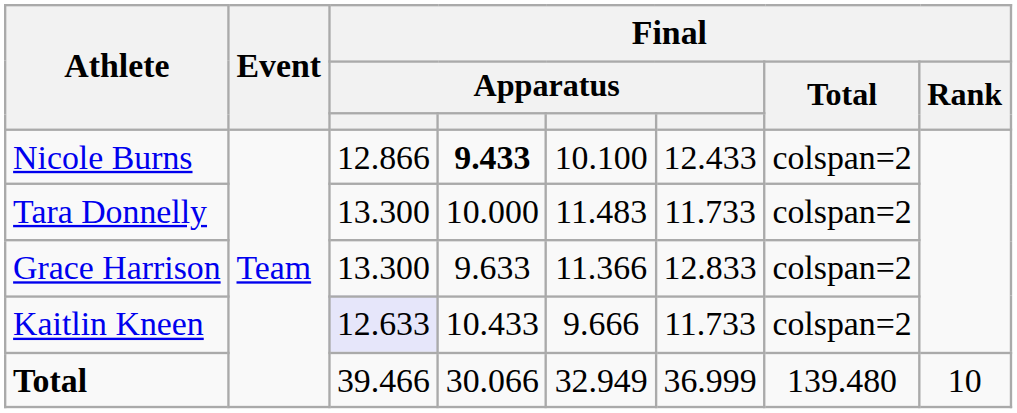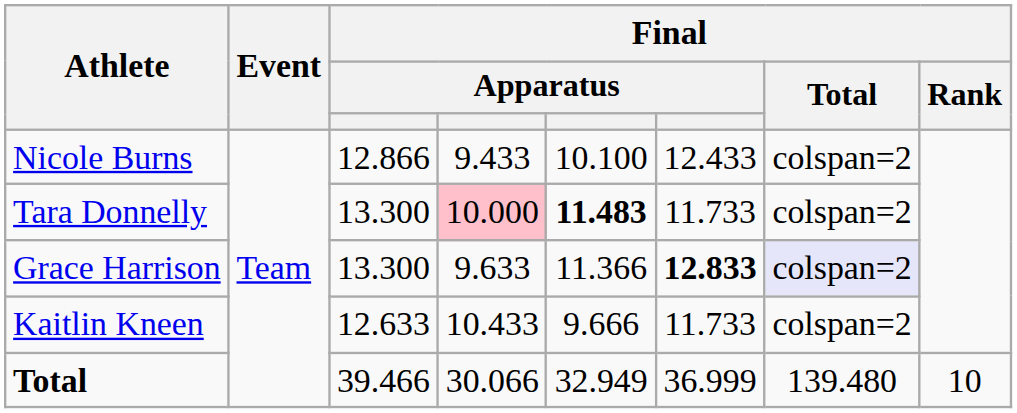(492, 156) bold -> (492, 156) normal
(492, 212) no background -> (492, 212) pink background
(601, 212) normal -> (601, 212) bold
(710, 268) normal -> (710, 268) bold
(842, 268) no background -> (842, 268) lavender background
(383, 324) lavender background -> (383, 324) no background
